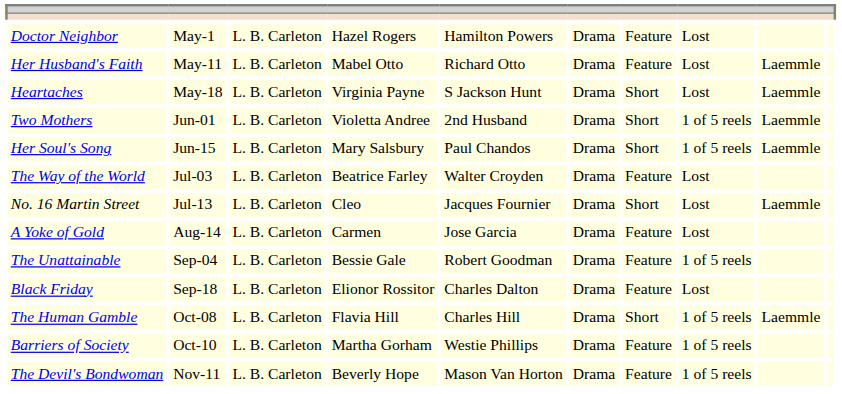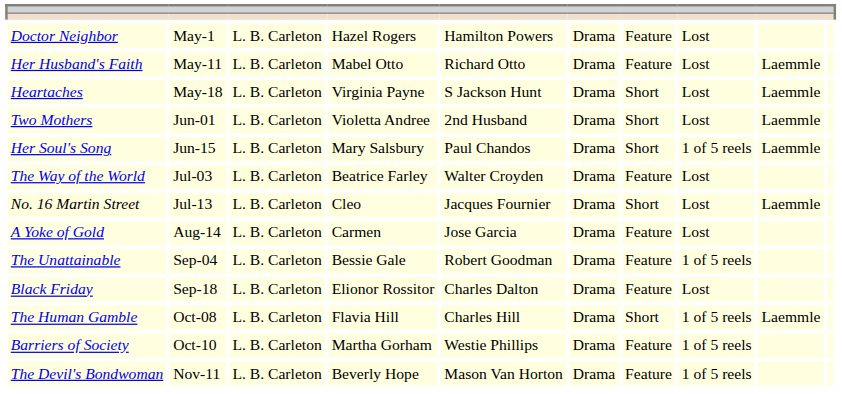(717, 120) 1 of 5 reels -> (696, 120) Lost
